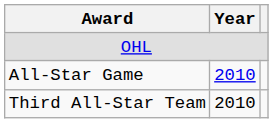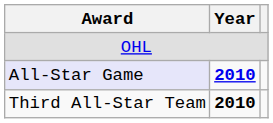(76, 75) no background -> (76, 75) lavender background
(235, 75) normal -> (235, 75) bold
(235, 103) normal -> (235, 103) bold
